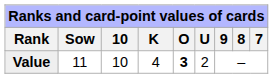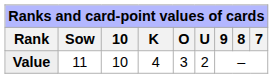(184, 61) bold -> (184, 61) normal
